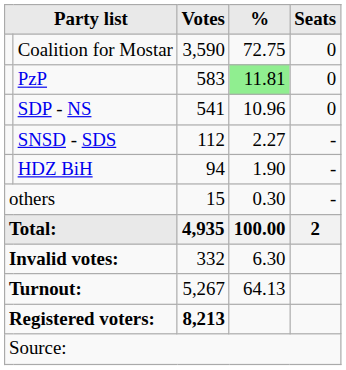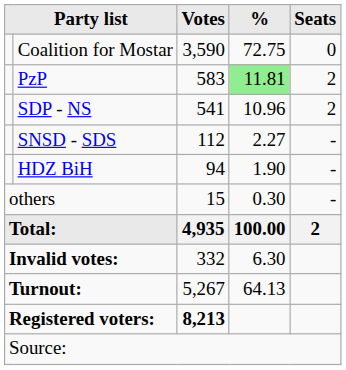(332, 79) 0 -> (332, 79) 2
(332, 109) 0 -> (332, 109) 2
